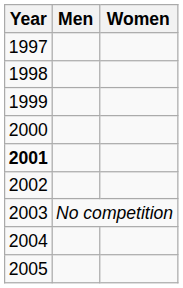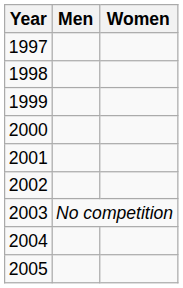(28, 158) bold -> (28, 158) normal
